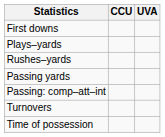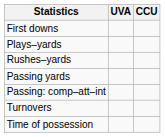columns swapped: (121, 12) <-> (147, 12)
